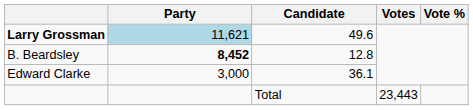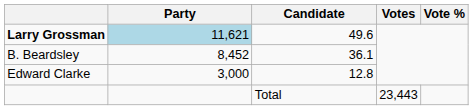(233, 54) bold -> (233, 54) normal
(361, 54) 12.8 -> (361, 54) 36.1
(361, 74) 36.1 -> (361, 74) 12.8
